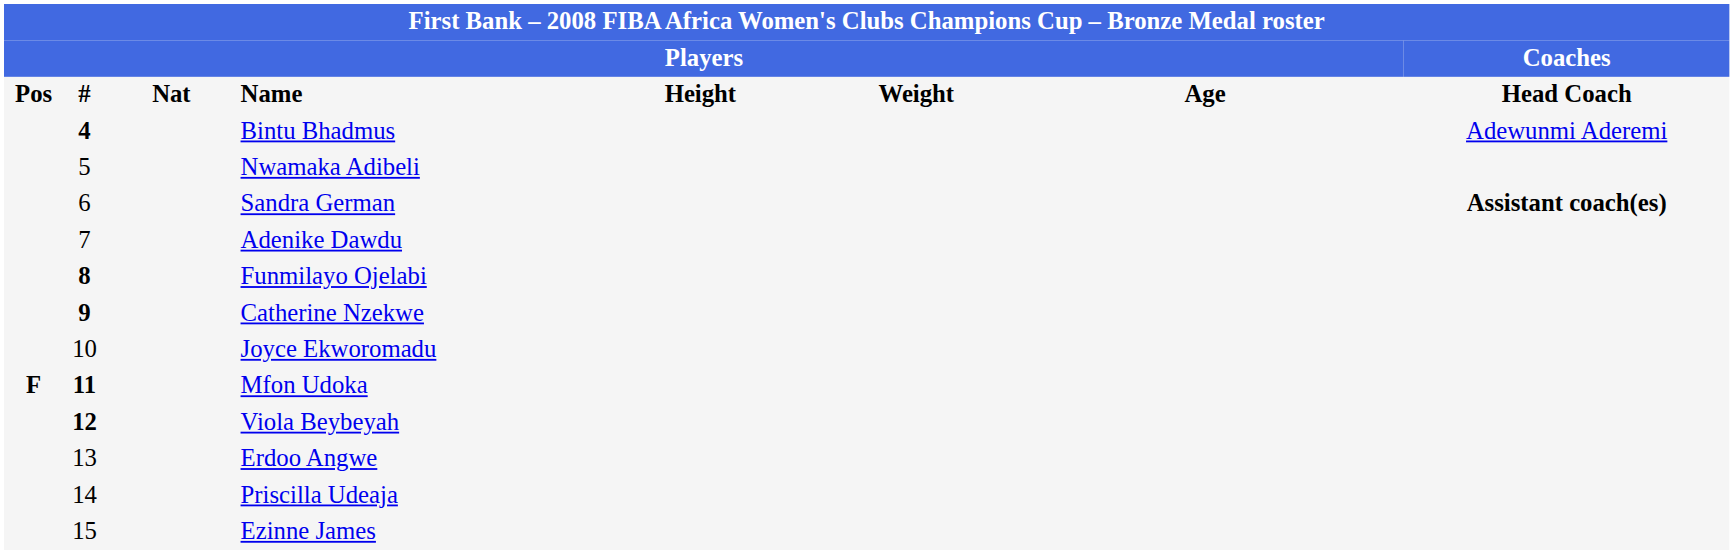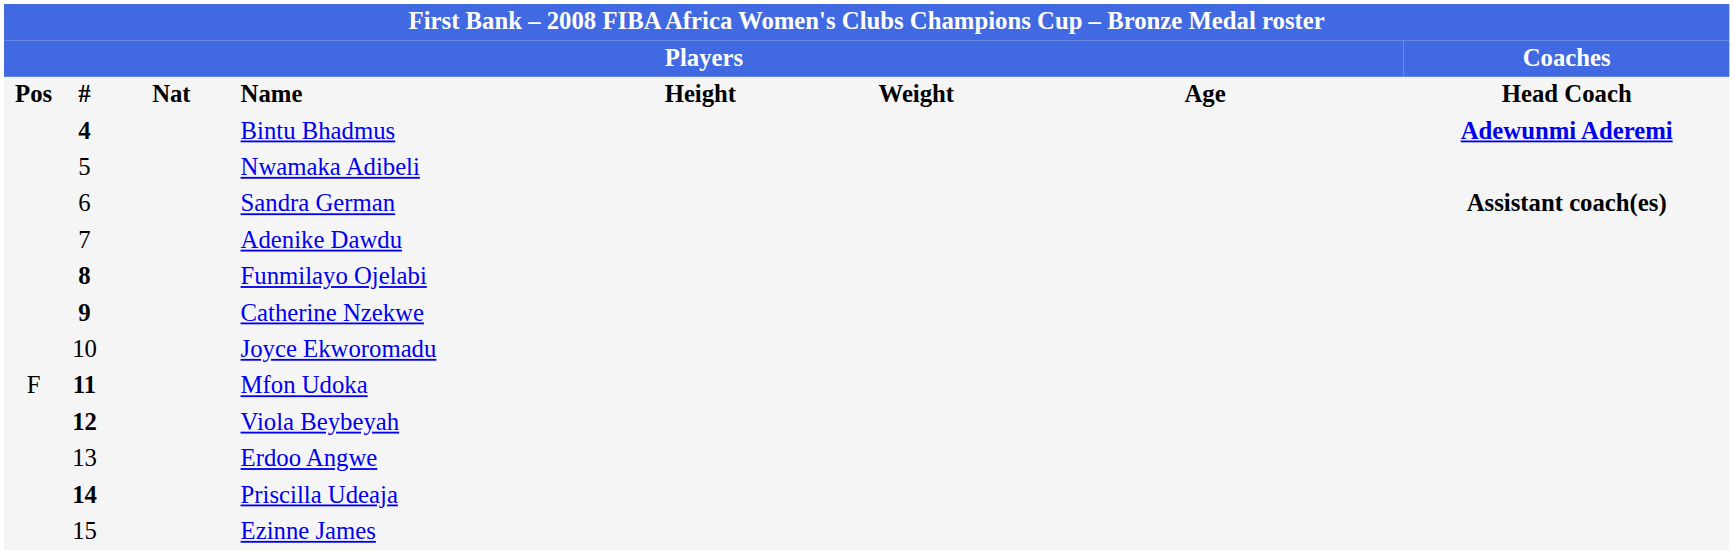(1567, 130) normal -> (1567, 130) bold
(34, 385) bold -> (34, 385) normal
(85, 494) normal -> (85, 494) bold
